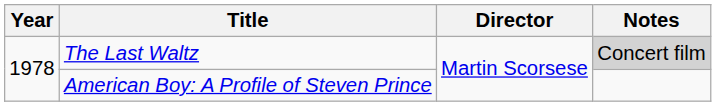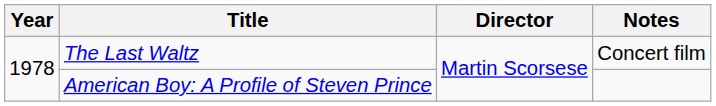(651, 52) lightgrey background -> (651, 52) no background
